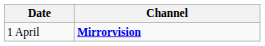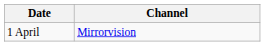(109, 31) bold -> (107, 31) normal
